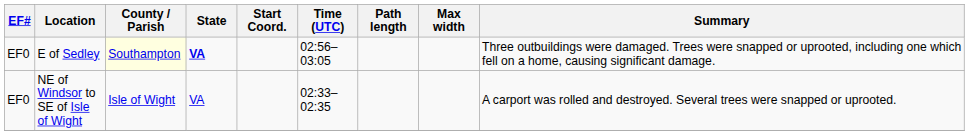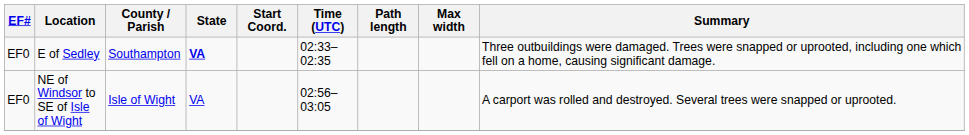(144, 53) lightyellow background -> (144, 53) no background
(319, 53) 02:56–03:05 -> (319, 53) 02:33–02:35
(319, 100) 02:33–02:35 -> (319, 100) 02:56–03:05
